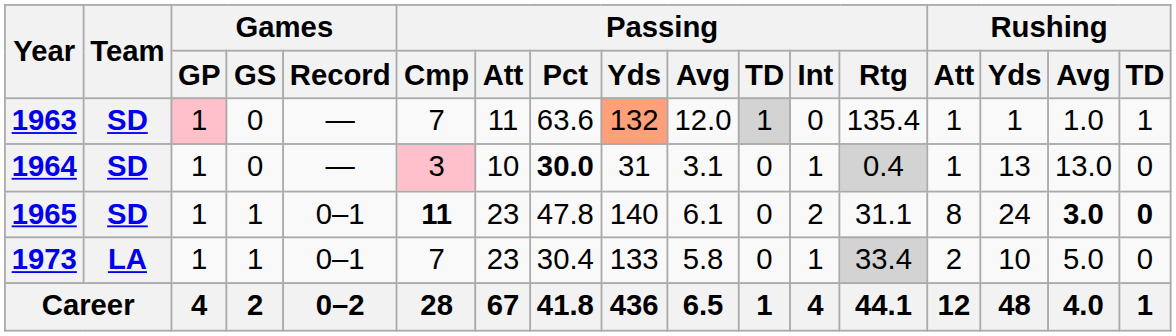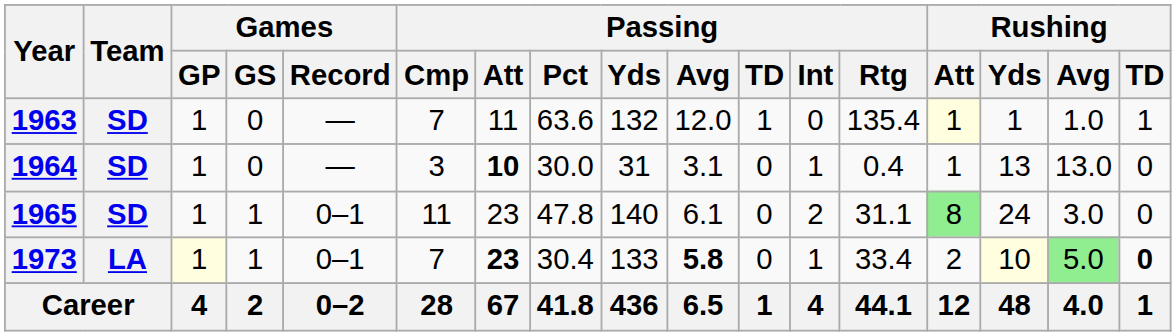(199, 120) pink background -> (199, 120) no background
(634, 120) lightsalmon background -> (634, 120) no background
(765, 120) lightgrey background -> (765, 120) no background
(954, 120) no background -> (954, 120) lightyellow background
(437, 167) pink background -> (437, 167) no background
(503, 167) normal -> (503, 167) bold
(565, 167) bold -> (565, 167) normal
(883, 167) lightgrey background -> (883, 167) no background
(437, 213) bold -> (437, 213) normal
(954, 213) no background -> (954, 213) lightgreen background
(1083, 213) bold -> (1083, 213) normal
(1145, 213) bold -> (1145, 213) normal
(199, 259) no background -> (199, 259) lightyellow background
(503, 259) normal -> (503, 259) bold
(703, 259) normal -> (703, 259) bold
(883, 259) lightgrey background -> (883, 259) no background
(1015, 259) no background -> (1015, 259) lightyellow background
(1083, 259) no background -> (1083, 259) lightgreen background
(1145, 259) normal -> (1145, 259) bold
